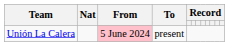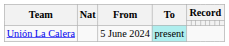(125, 33) pink background -> (125, 33) no background
(169, 33) no background -> (169, 33) paleturquoise background
